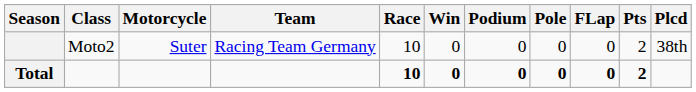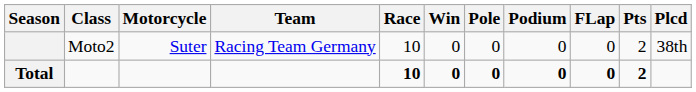columns swapped: (497, 18) <-> (550, 18)
